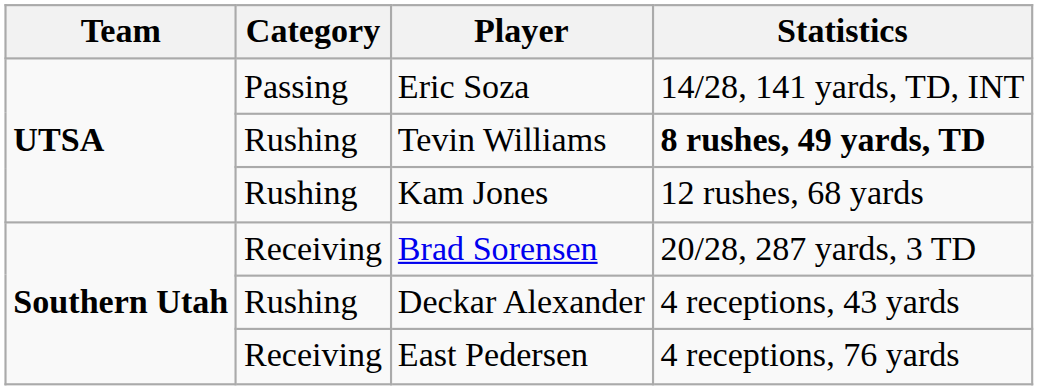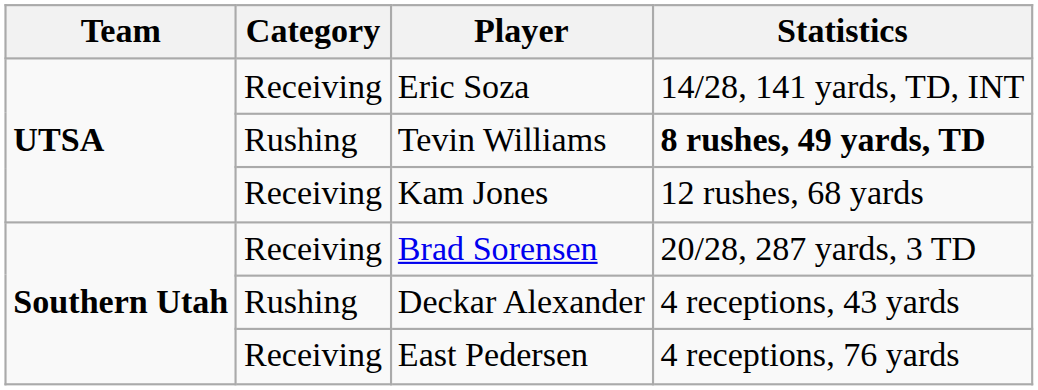(296, 85) Passing -> (313, 85) Receiving
(301, 193) Rushing -> (313, 193) Receiving
